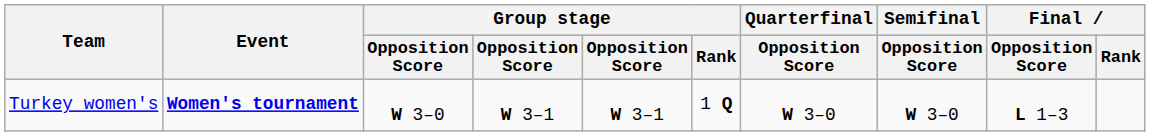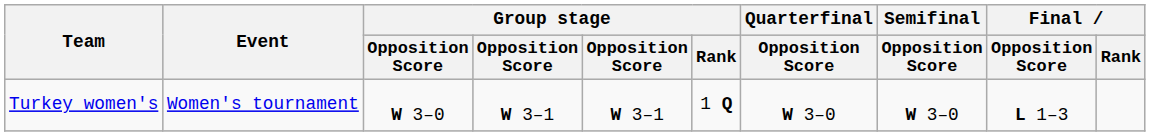(263, 105) bold -> (263, 105) normal
